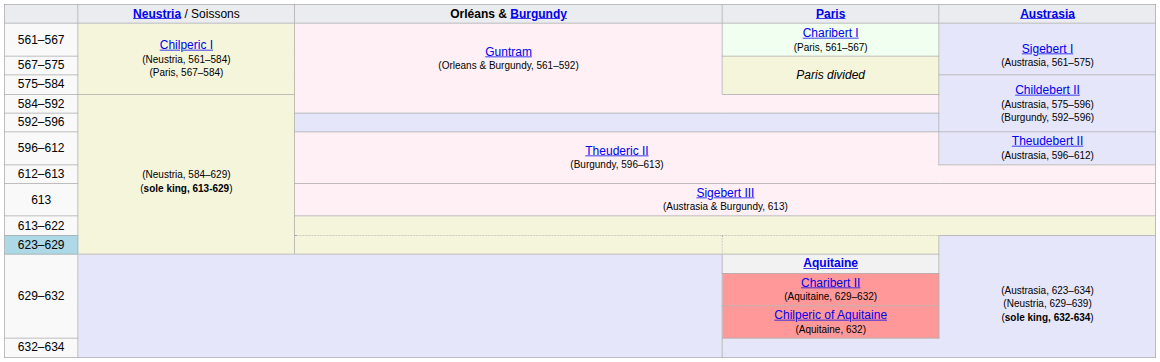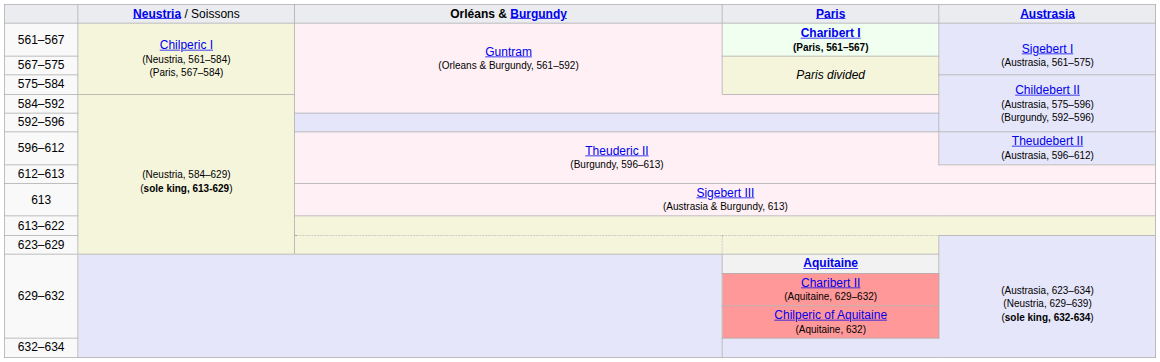(831, 39) normal -> (831, 39) bold
(41, 244) lightblue background -> (41, 244) no background
